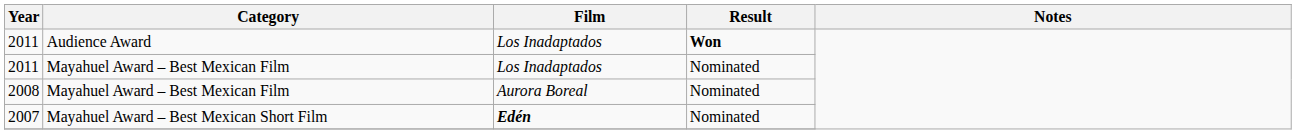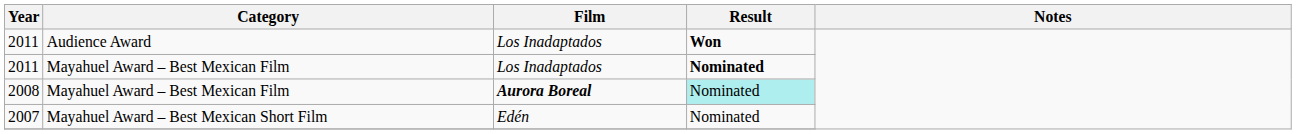(725, 66) normal -> (727, 66) bold
(542, 91) normal -> (544, 91) bold
(725, 91) no background -> (725, 91) paleturquoise background
(514, 116) bold -> (513, 116) normal
